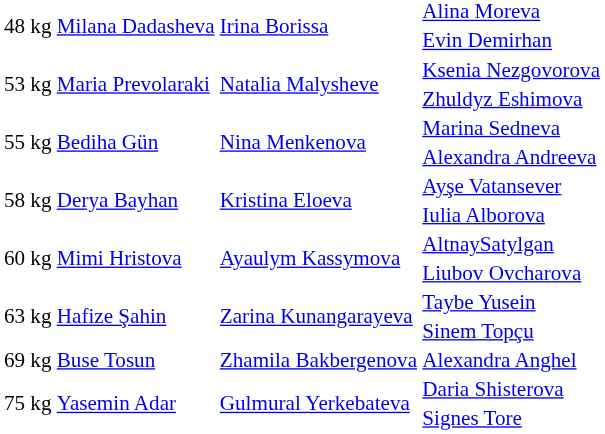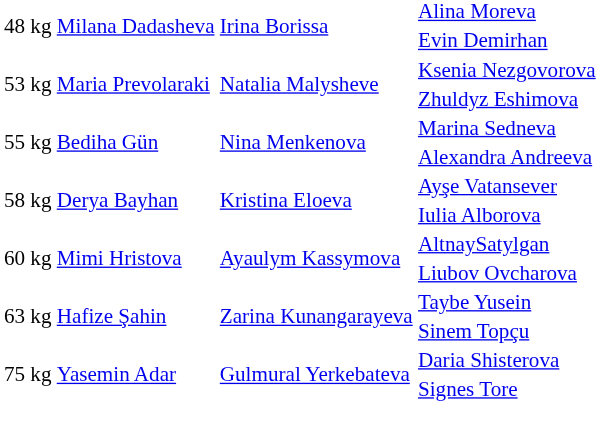- row: (499, 360)
